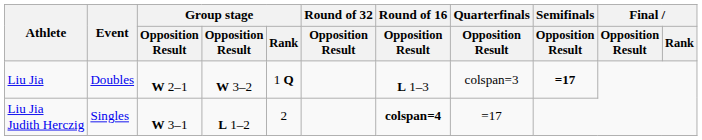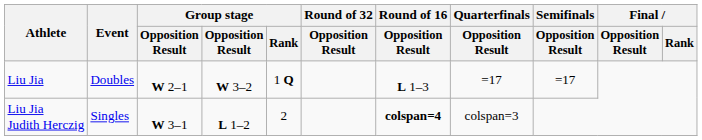(492, 80) colspan=3 -> (492, 80) =17
(565, 80) bold -> (565, 80) normal
(492, 117) =17 -> (492, 117) colspan=3
